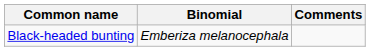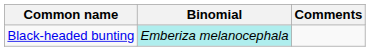(214, 35) no background -> (214, 35) paleturquoise background
